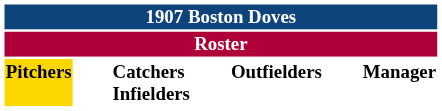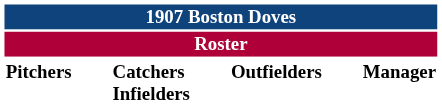(39, 71) gold background -> (39, 71) no background
